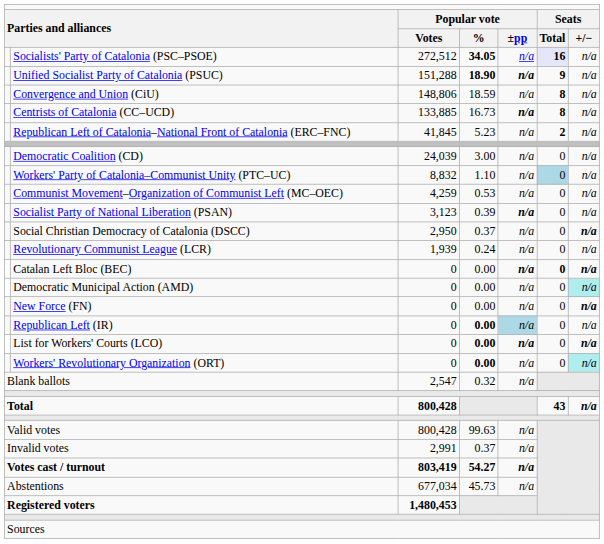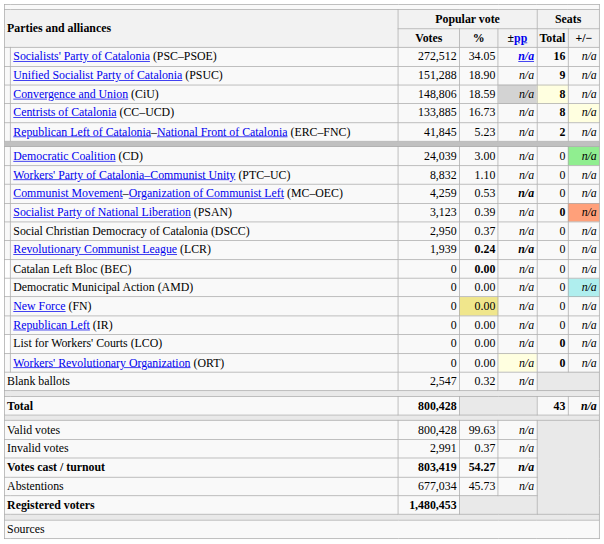(482, 56) bold -> (482, 56) normal
(527, 56) normal -> (526, 56) bold
(560, 56) lavender background -> (560, 56) no background
(482, 75) bold -> (482, 75) normal
(526, 75) bold -> (527, 75) normal
(527, 94) no background -> (527, 94) lightgrey background
(562, 94) no background -> (562, 94) lightyellow background
(526, 113) bold -> (527, 113) normal
(589, 113) no background -> (589, 113) lightyellow background
(589, 156) no background -> (589, 156) lightgreen background
(562, 175) lightblue background -> (562, 175) no background
(527, 193) normal -> (526, 193) bold
(526, 212) bold -> (527, 212) normal
(562, 212) normal -> (562, 212) bold
(589, 212) no background -> (589, 212) lightsalmon background
(589, 231) bold -> (589, 231) normal
(485, 250) normal -> (485, 250) bold
(527, 250) normal -> (526, 250) bold
(485, 268) normal -> (485, 268) bold
(526, 268) bold -> (527, 268) normal
(562, 268) bold -> (562, 268) normal
(589, 268) bold -> (589, 268) normal
(485, 306) no background -> (485, 306) khaki background
(589, 306) bold -> (589, 306) normal
(485, 325) bold -> (485, 325) normal
(527, 325) lightblue background -> (527, 325) no background
(485, 344) bold -> (485, 344) normal
(526, 344) bold -> (527, 344) normal
(562, 344) normal -> (562, 344) bold
(589, 344) bold -> (589, 344) normal
(485, 362) bold -> (485, 362) normal
(527, 362) no background -> (527, 362) lightyellow background
(562, 362) normal -> (562, 362) bold
(589, 362) paleturquoise background -> (589, 362) no background
